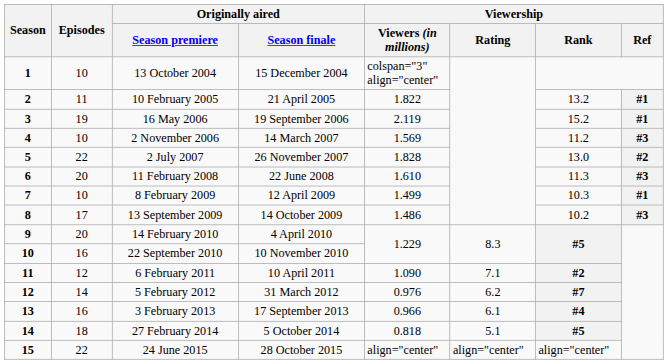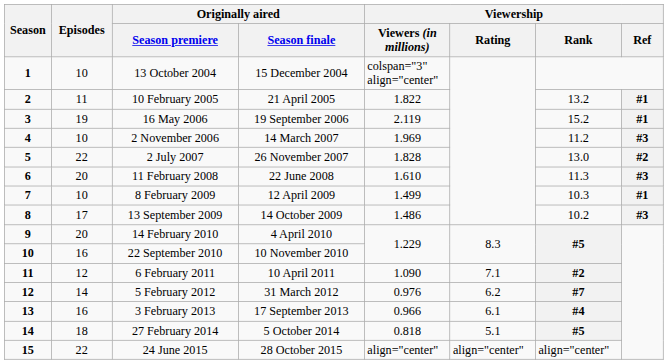(407, 137) 1.569 -> (407, 137) 1.969
